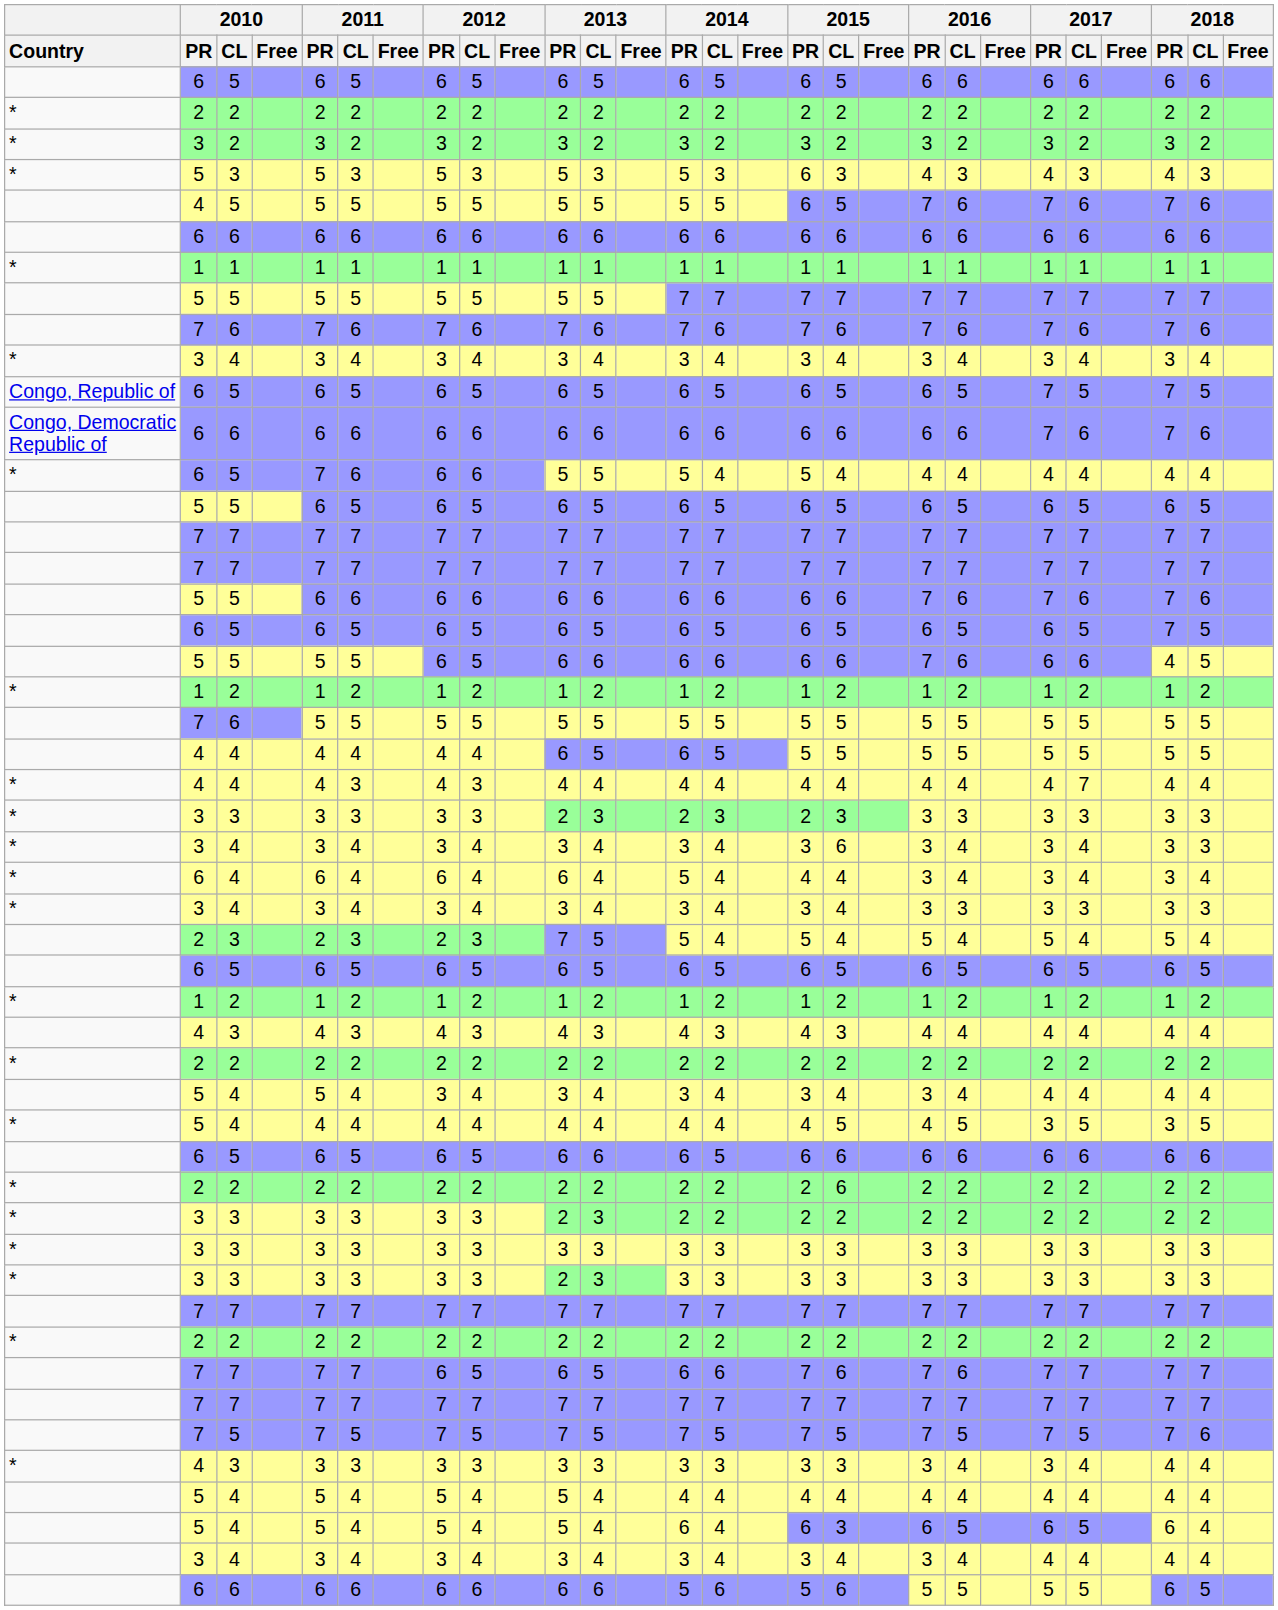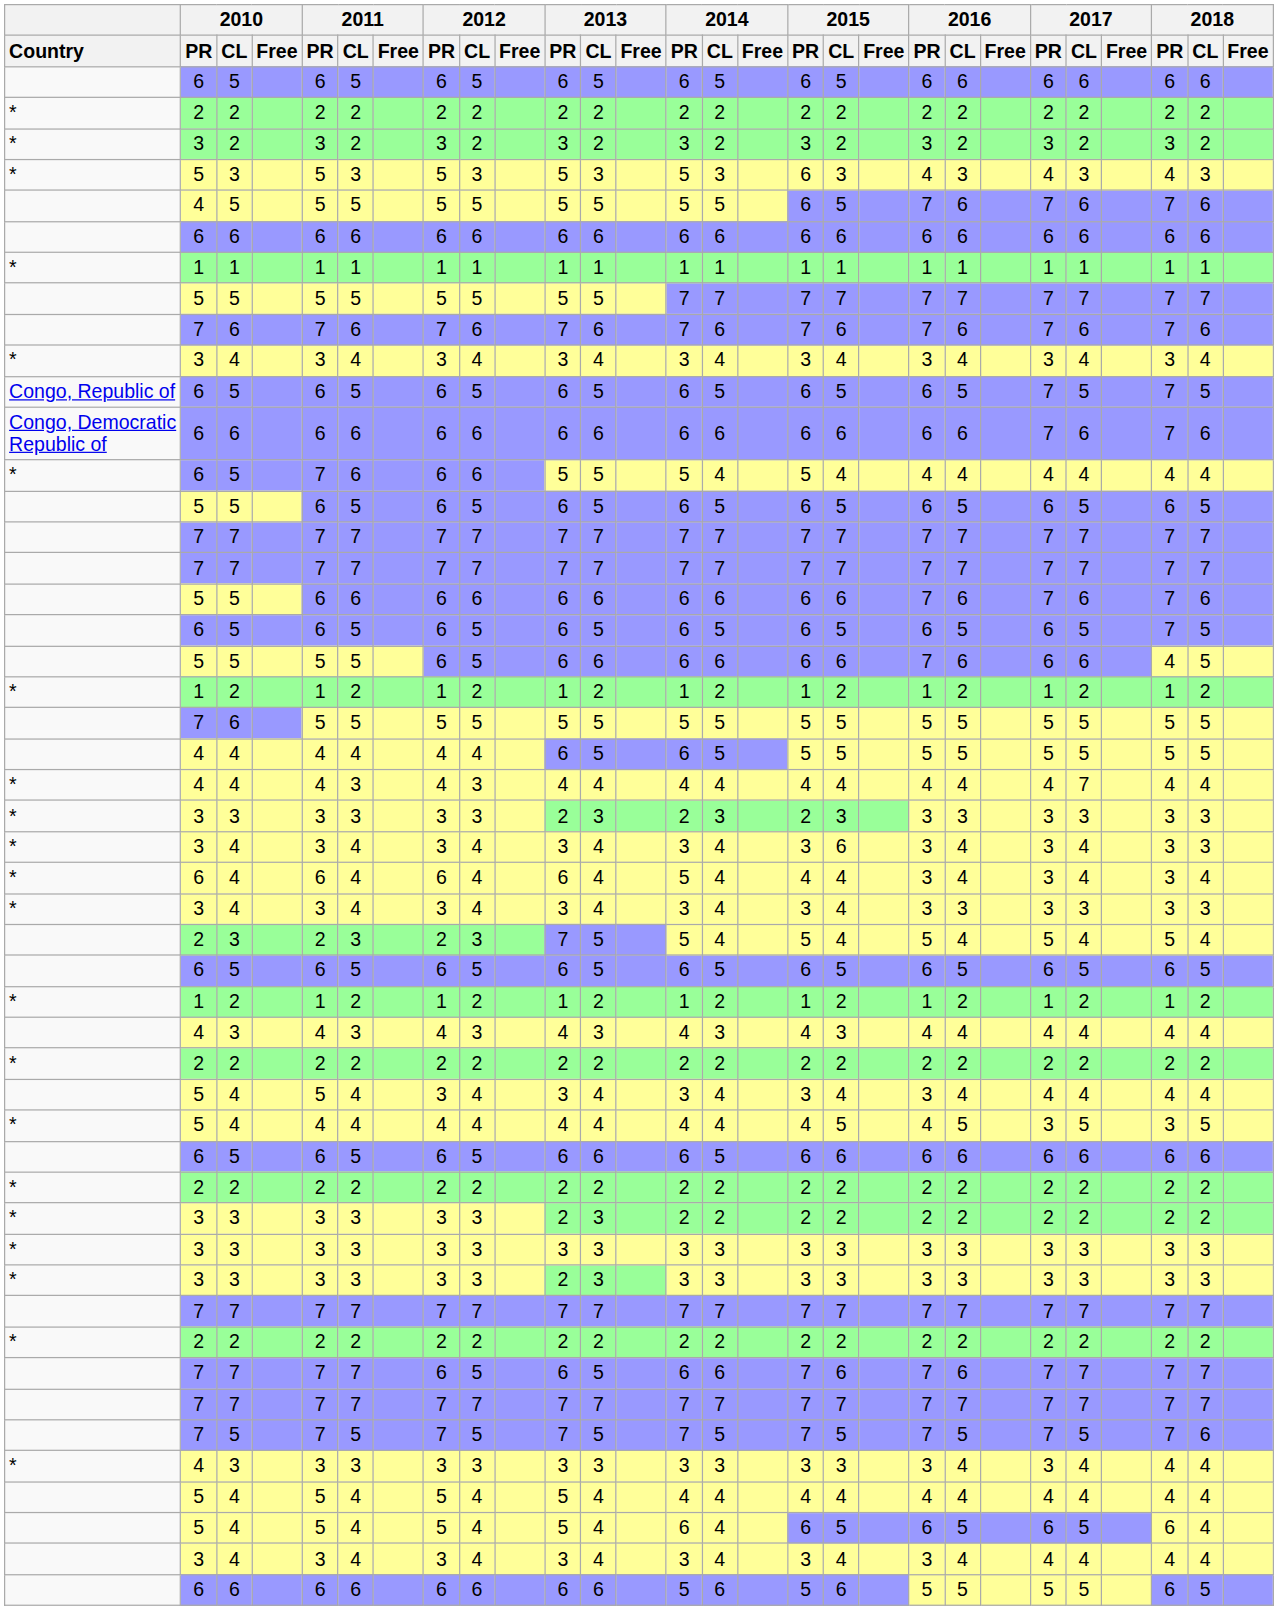(841, 1187) 6 -> (841, 1187) 2
(841, 1527) 3 -> (841, 1527) 5
